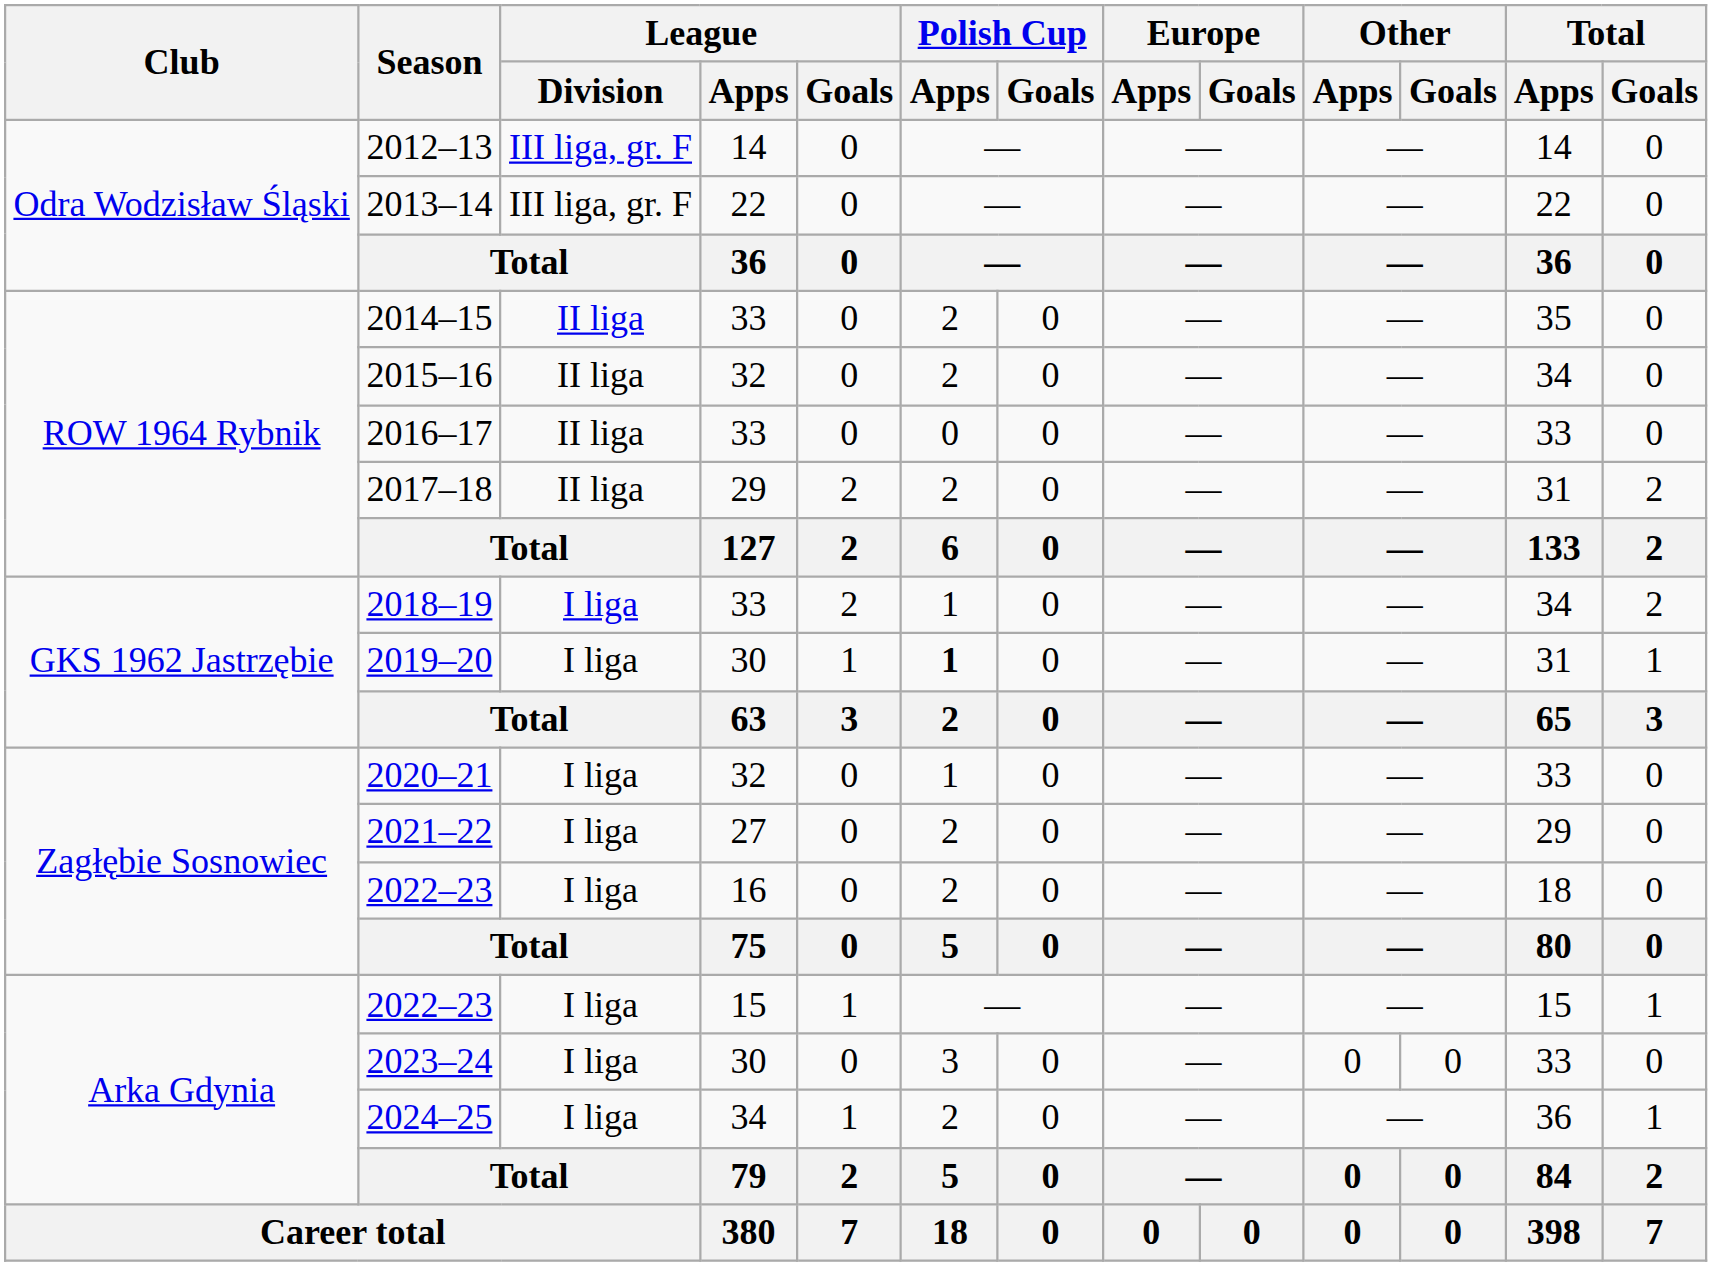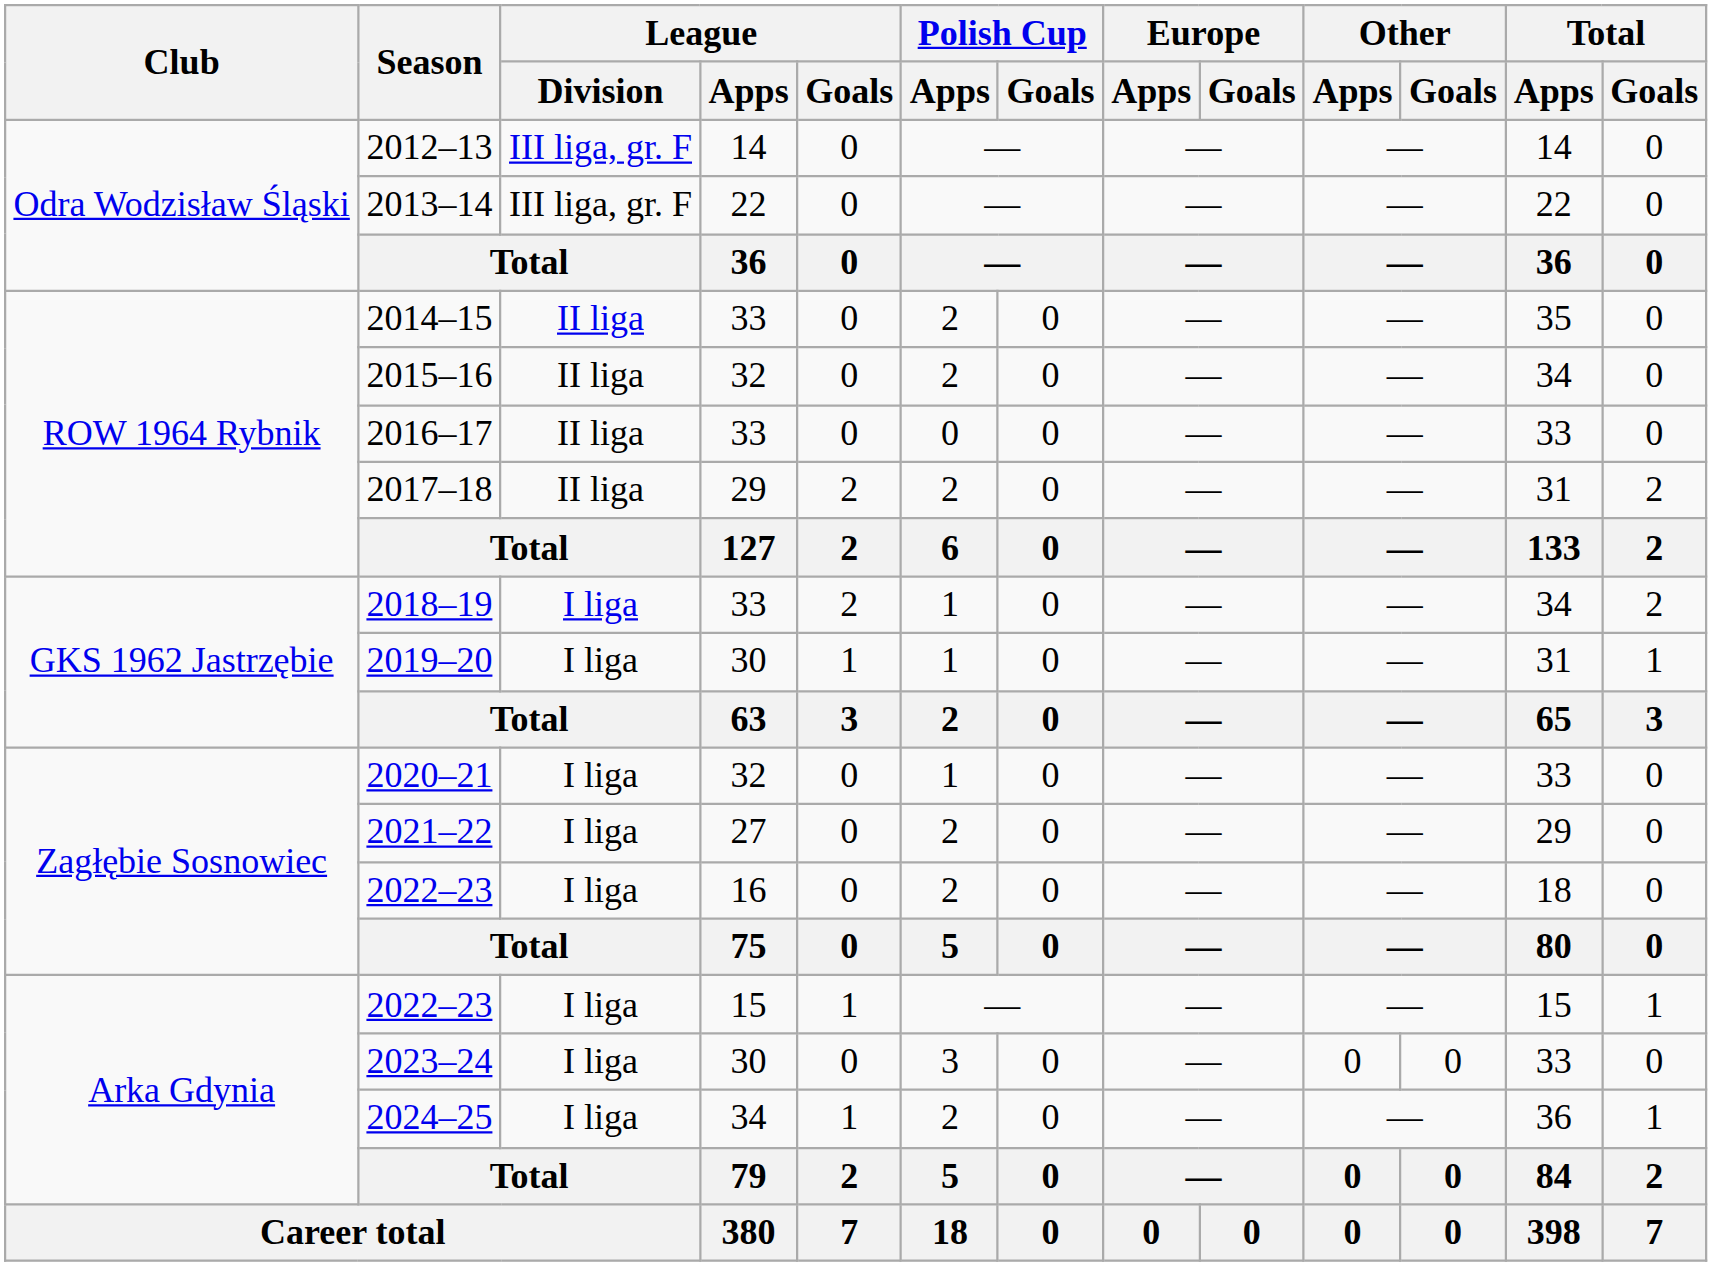(950, 661) bold -> (950, 661) normal
